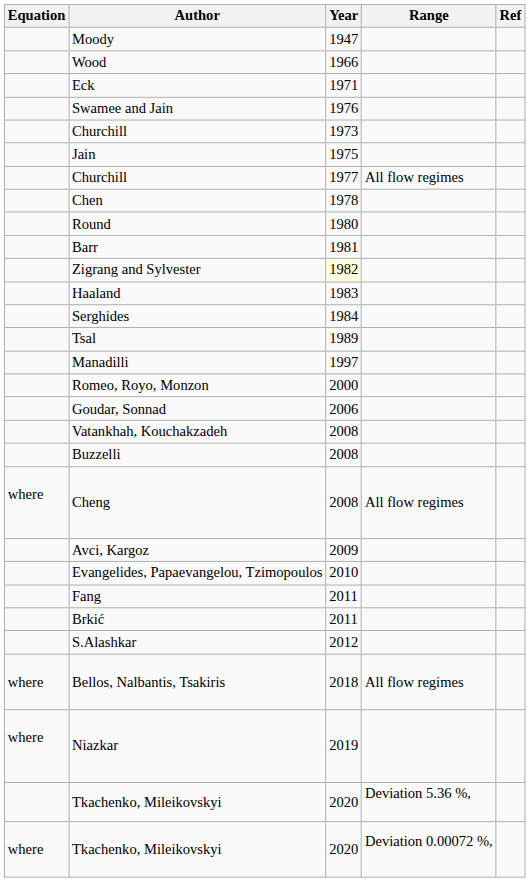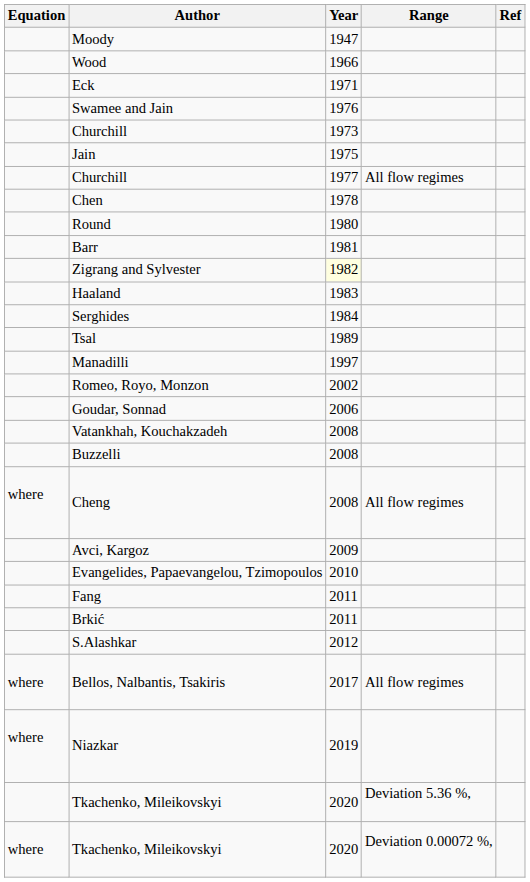(344, 385) 2000 -> (344, 385) 2002
(344, 681) 2018 -> (344, 681) 2017
